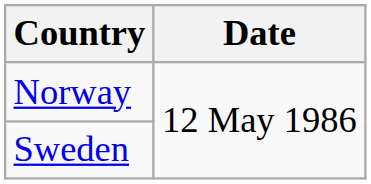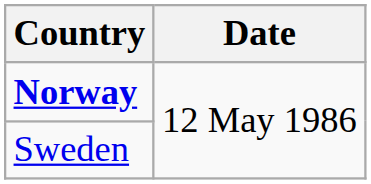(72, 91) normal -> (75, 91) bold
